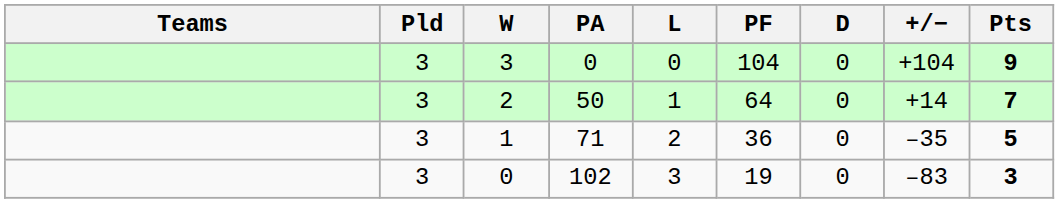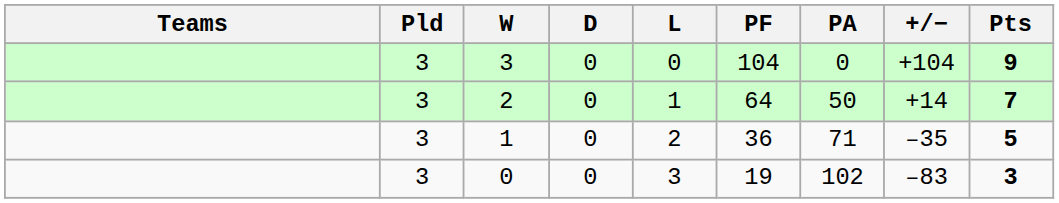columns swapped: (843, 24) <-> (590, 24)
